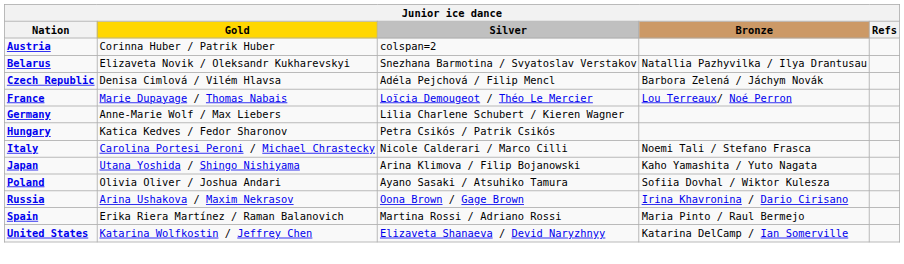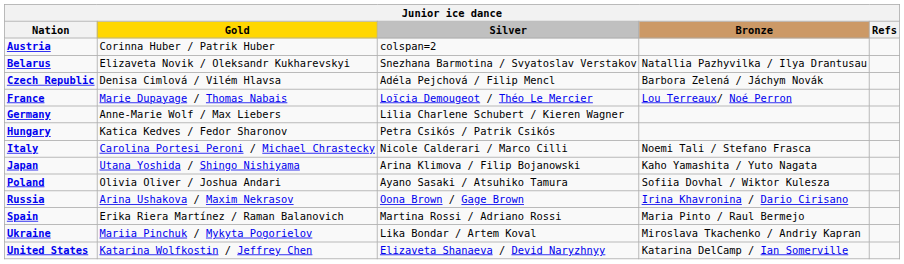+ row: (29, 233)
